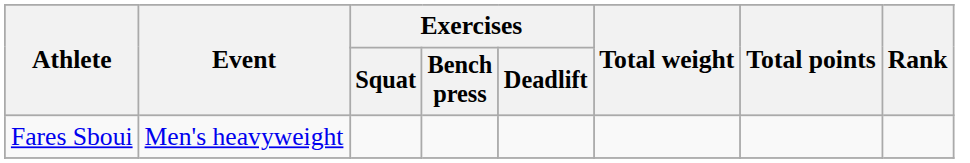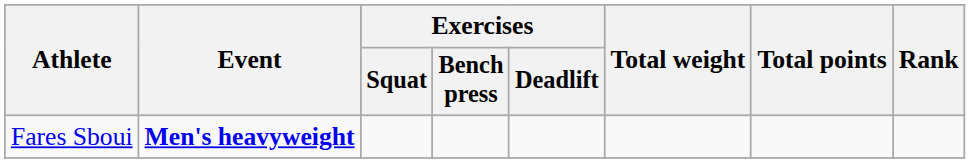(244, 136) normal -> (250, 136) bold
